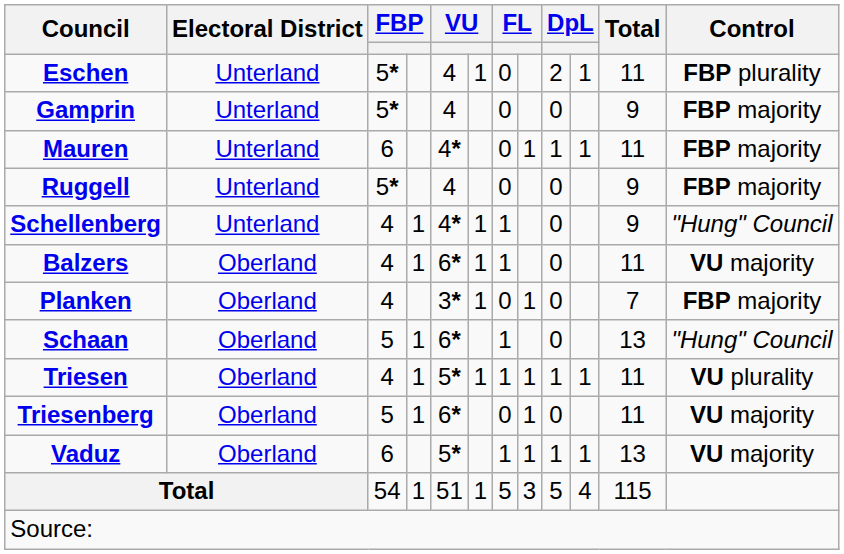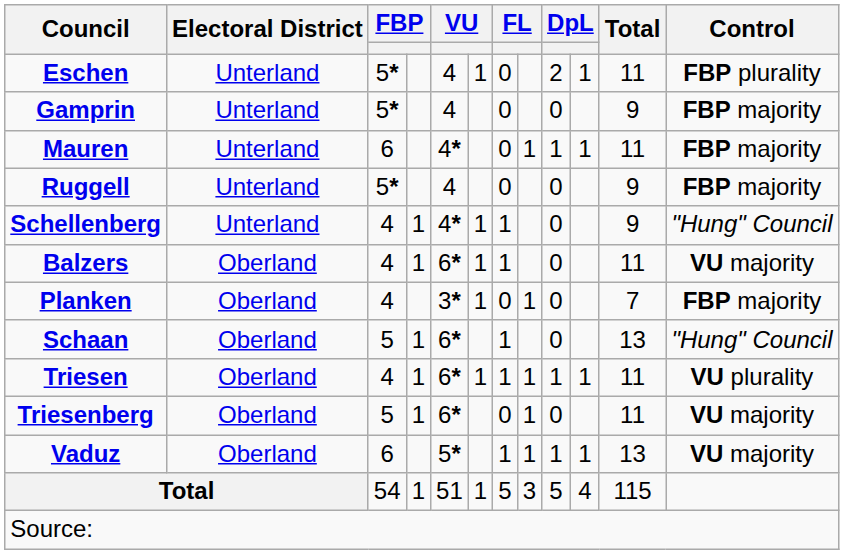(449, 377) 5* -> (449, 377) 6*
